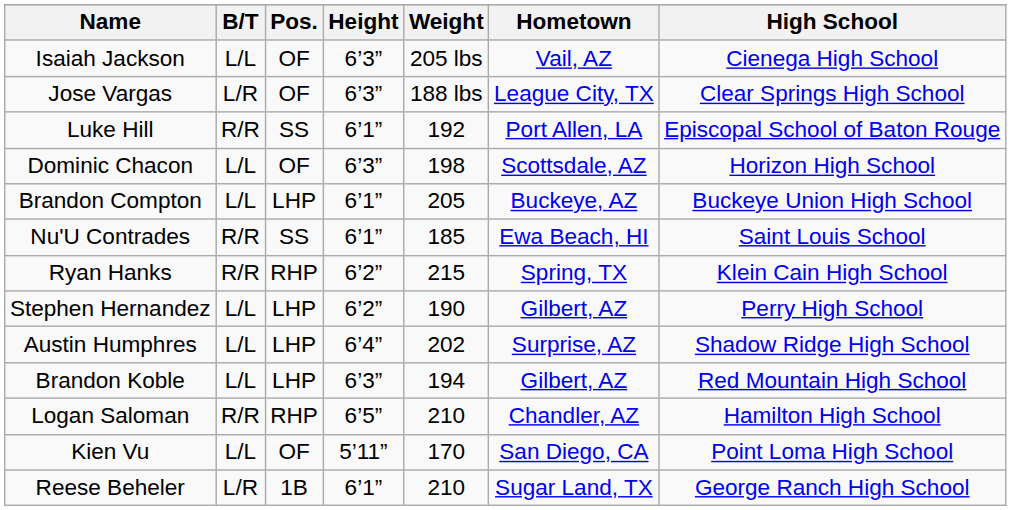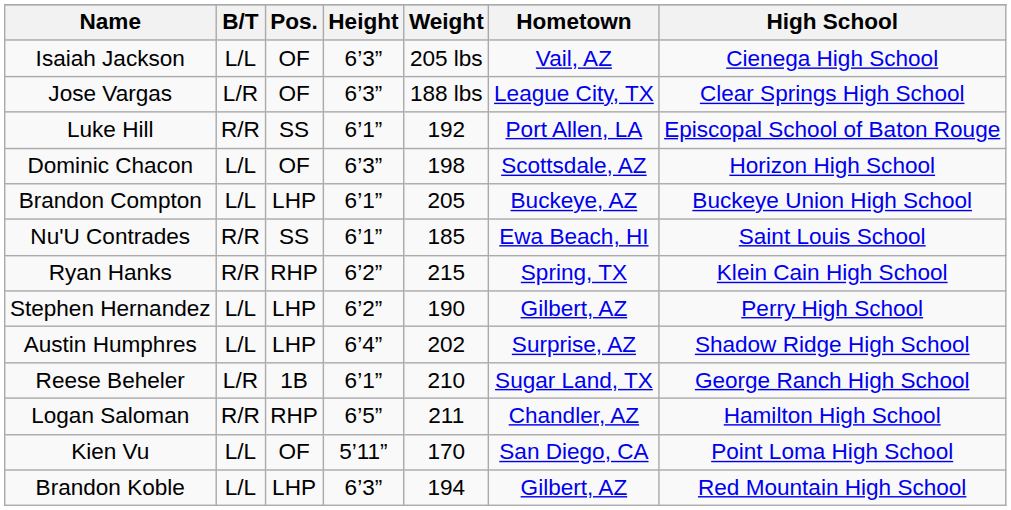rows swapped: (110, 380) <-> (110, 487)
(446, 415) 210 -> (446, 415) 211
